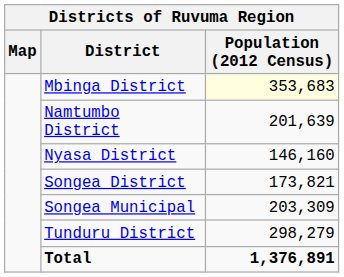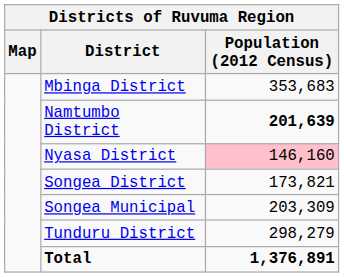(302, 87) lightyellow background -> (302, 87) no background
(302, 122) normal -> (302, 122) bold
(302, 156) no background -> (302, 156) pink background
